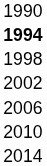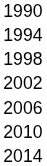(23, 35) bold -> (23, 35) normal
